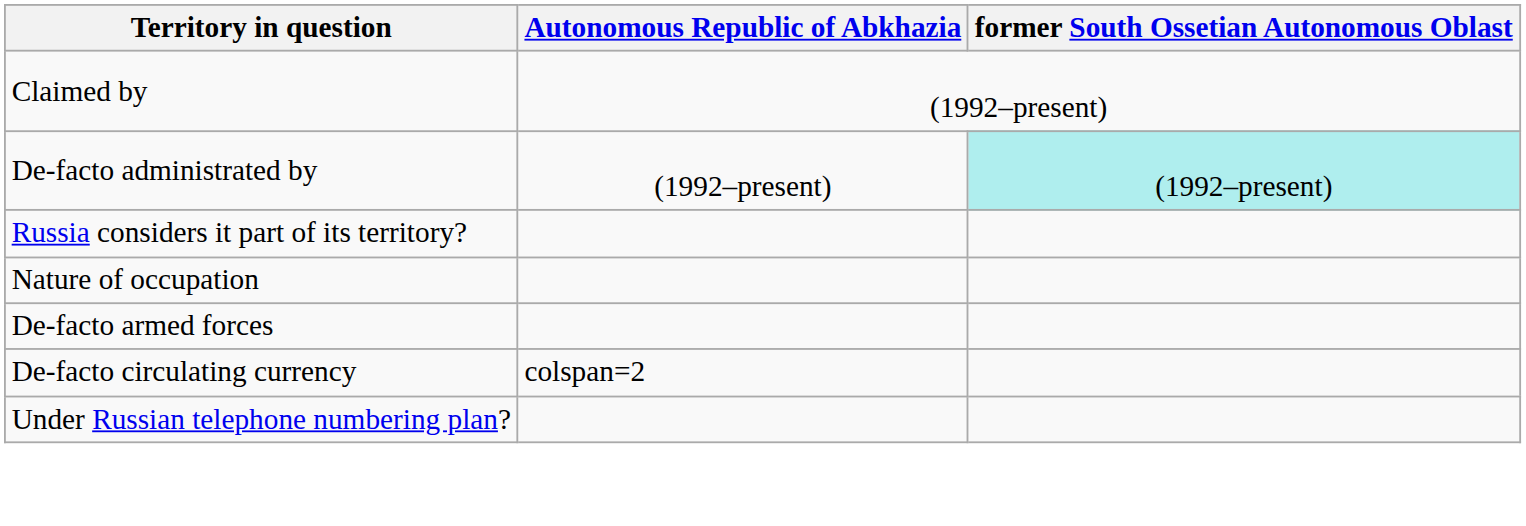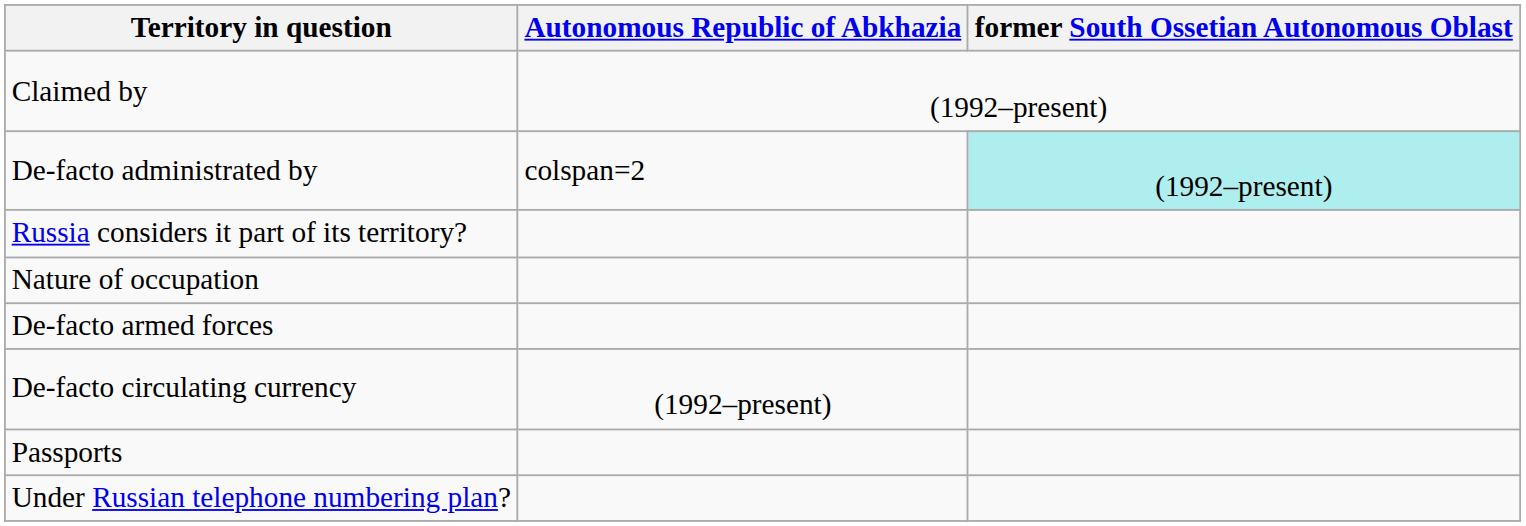(743, 186) (1992–present) -> (585, 170) colspan=2
(585, 372) colspan=2 -> (743, 405) (1992–present)
+ row: (67, 451)
